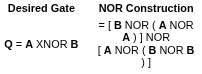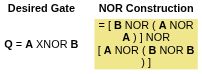(146, 44) no background -> (146, 44) khaki background
